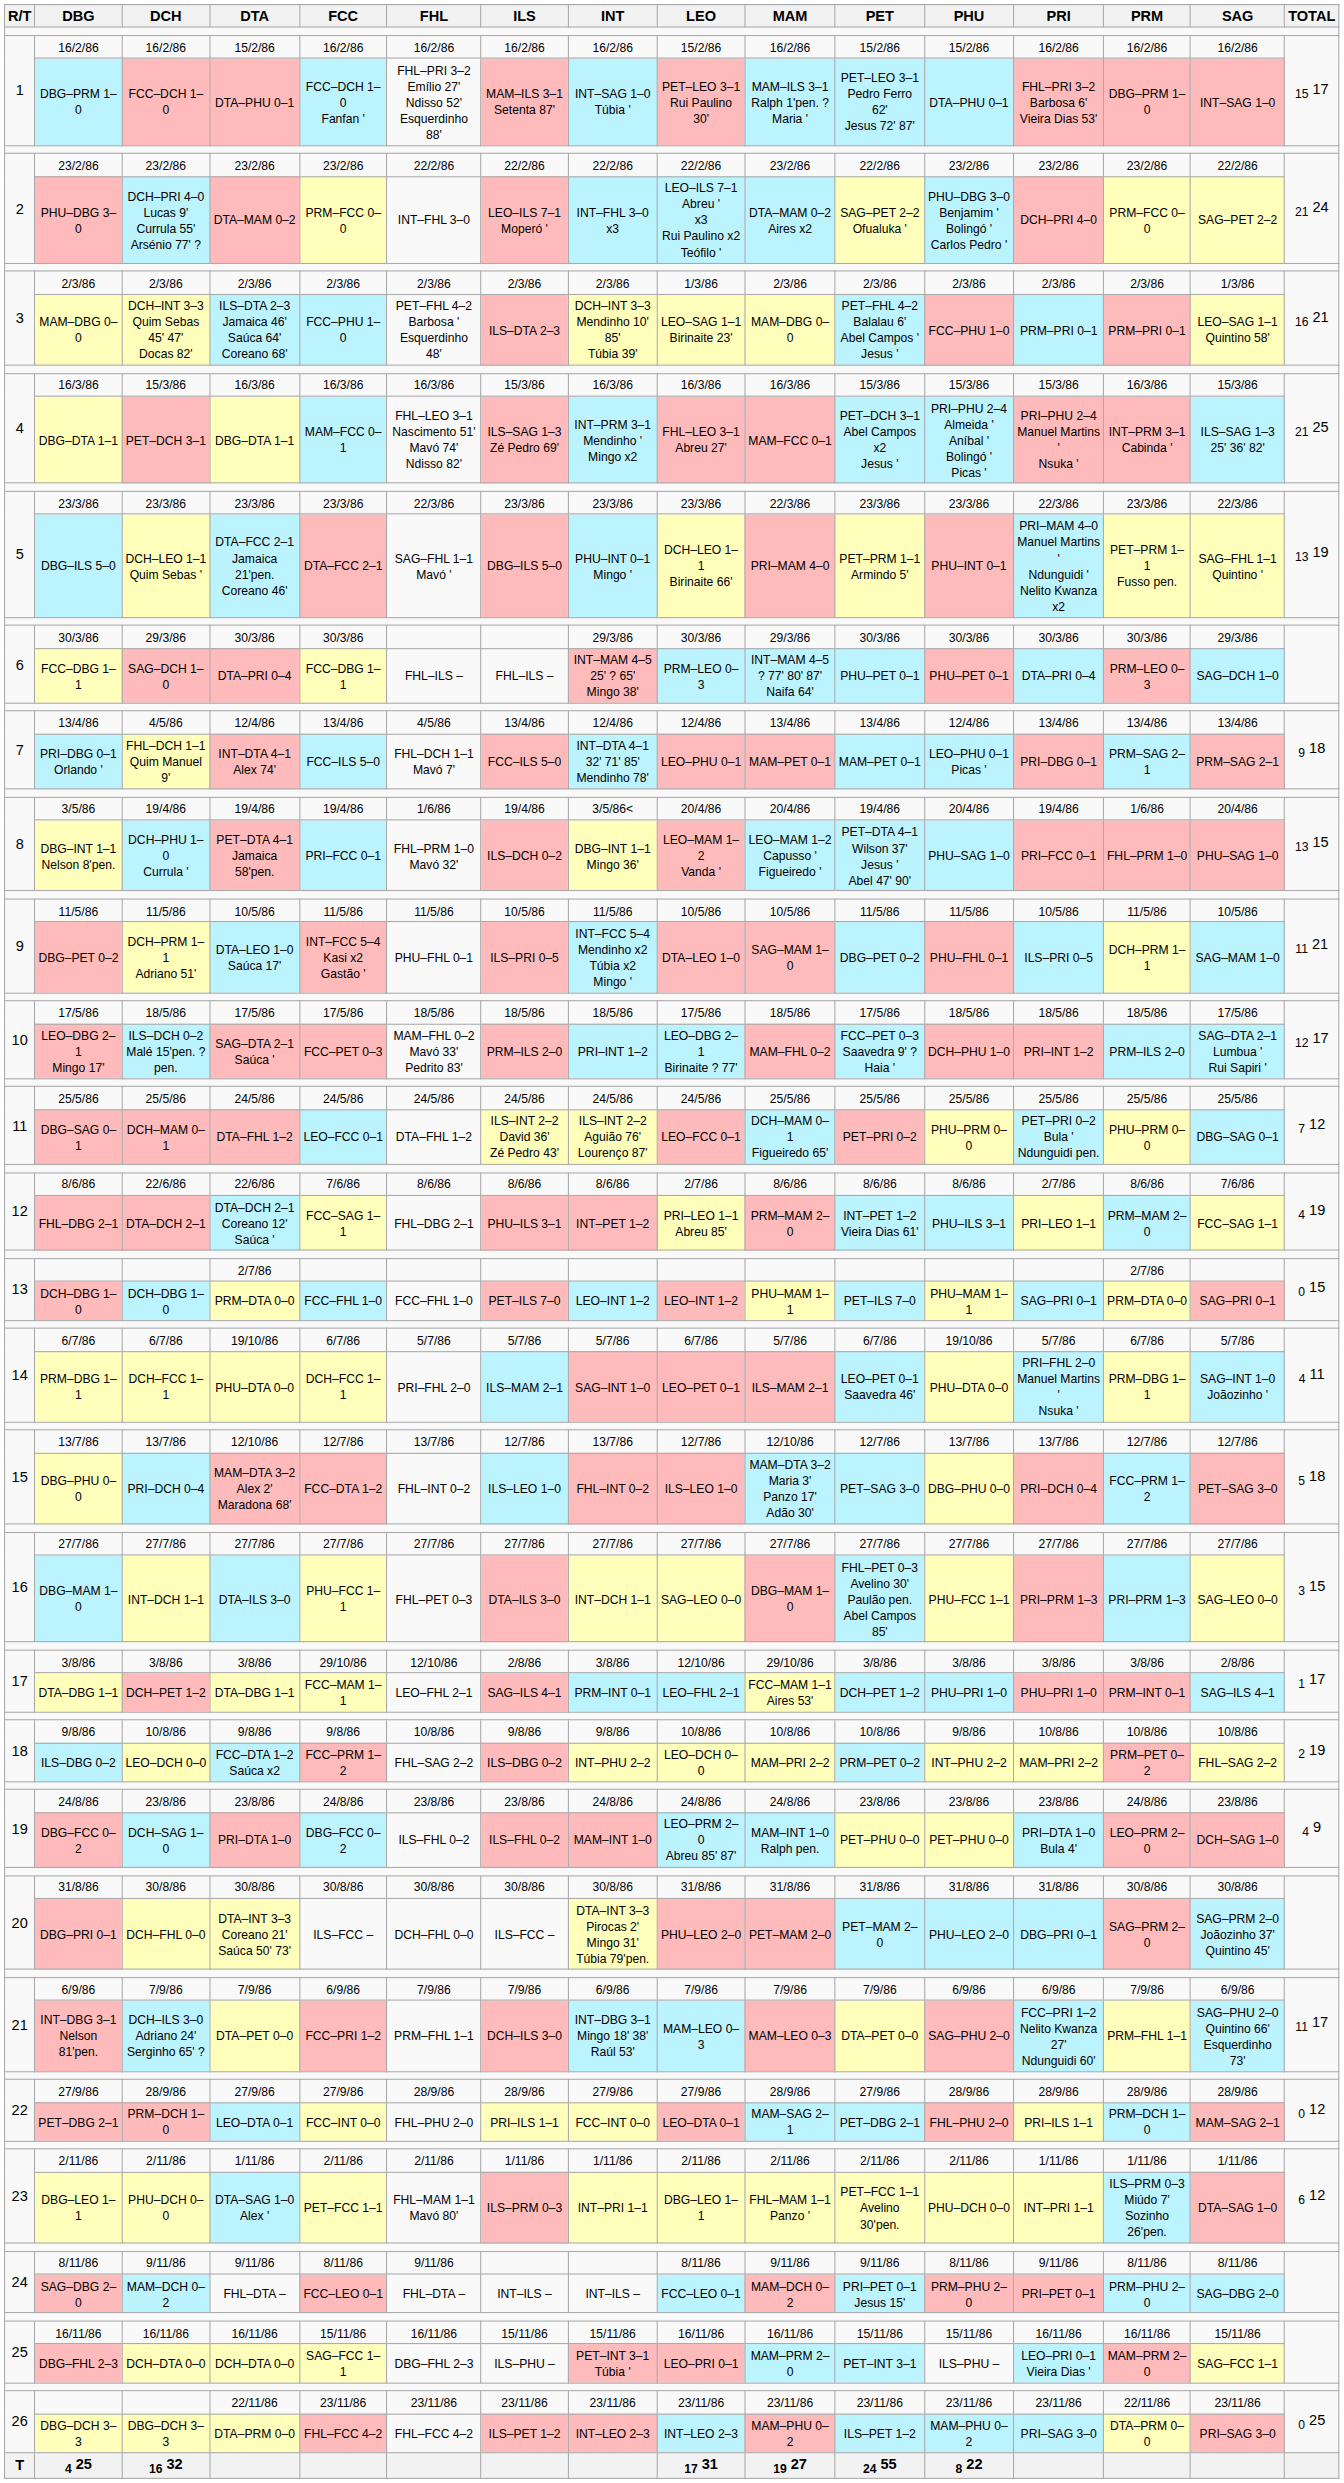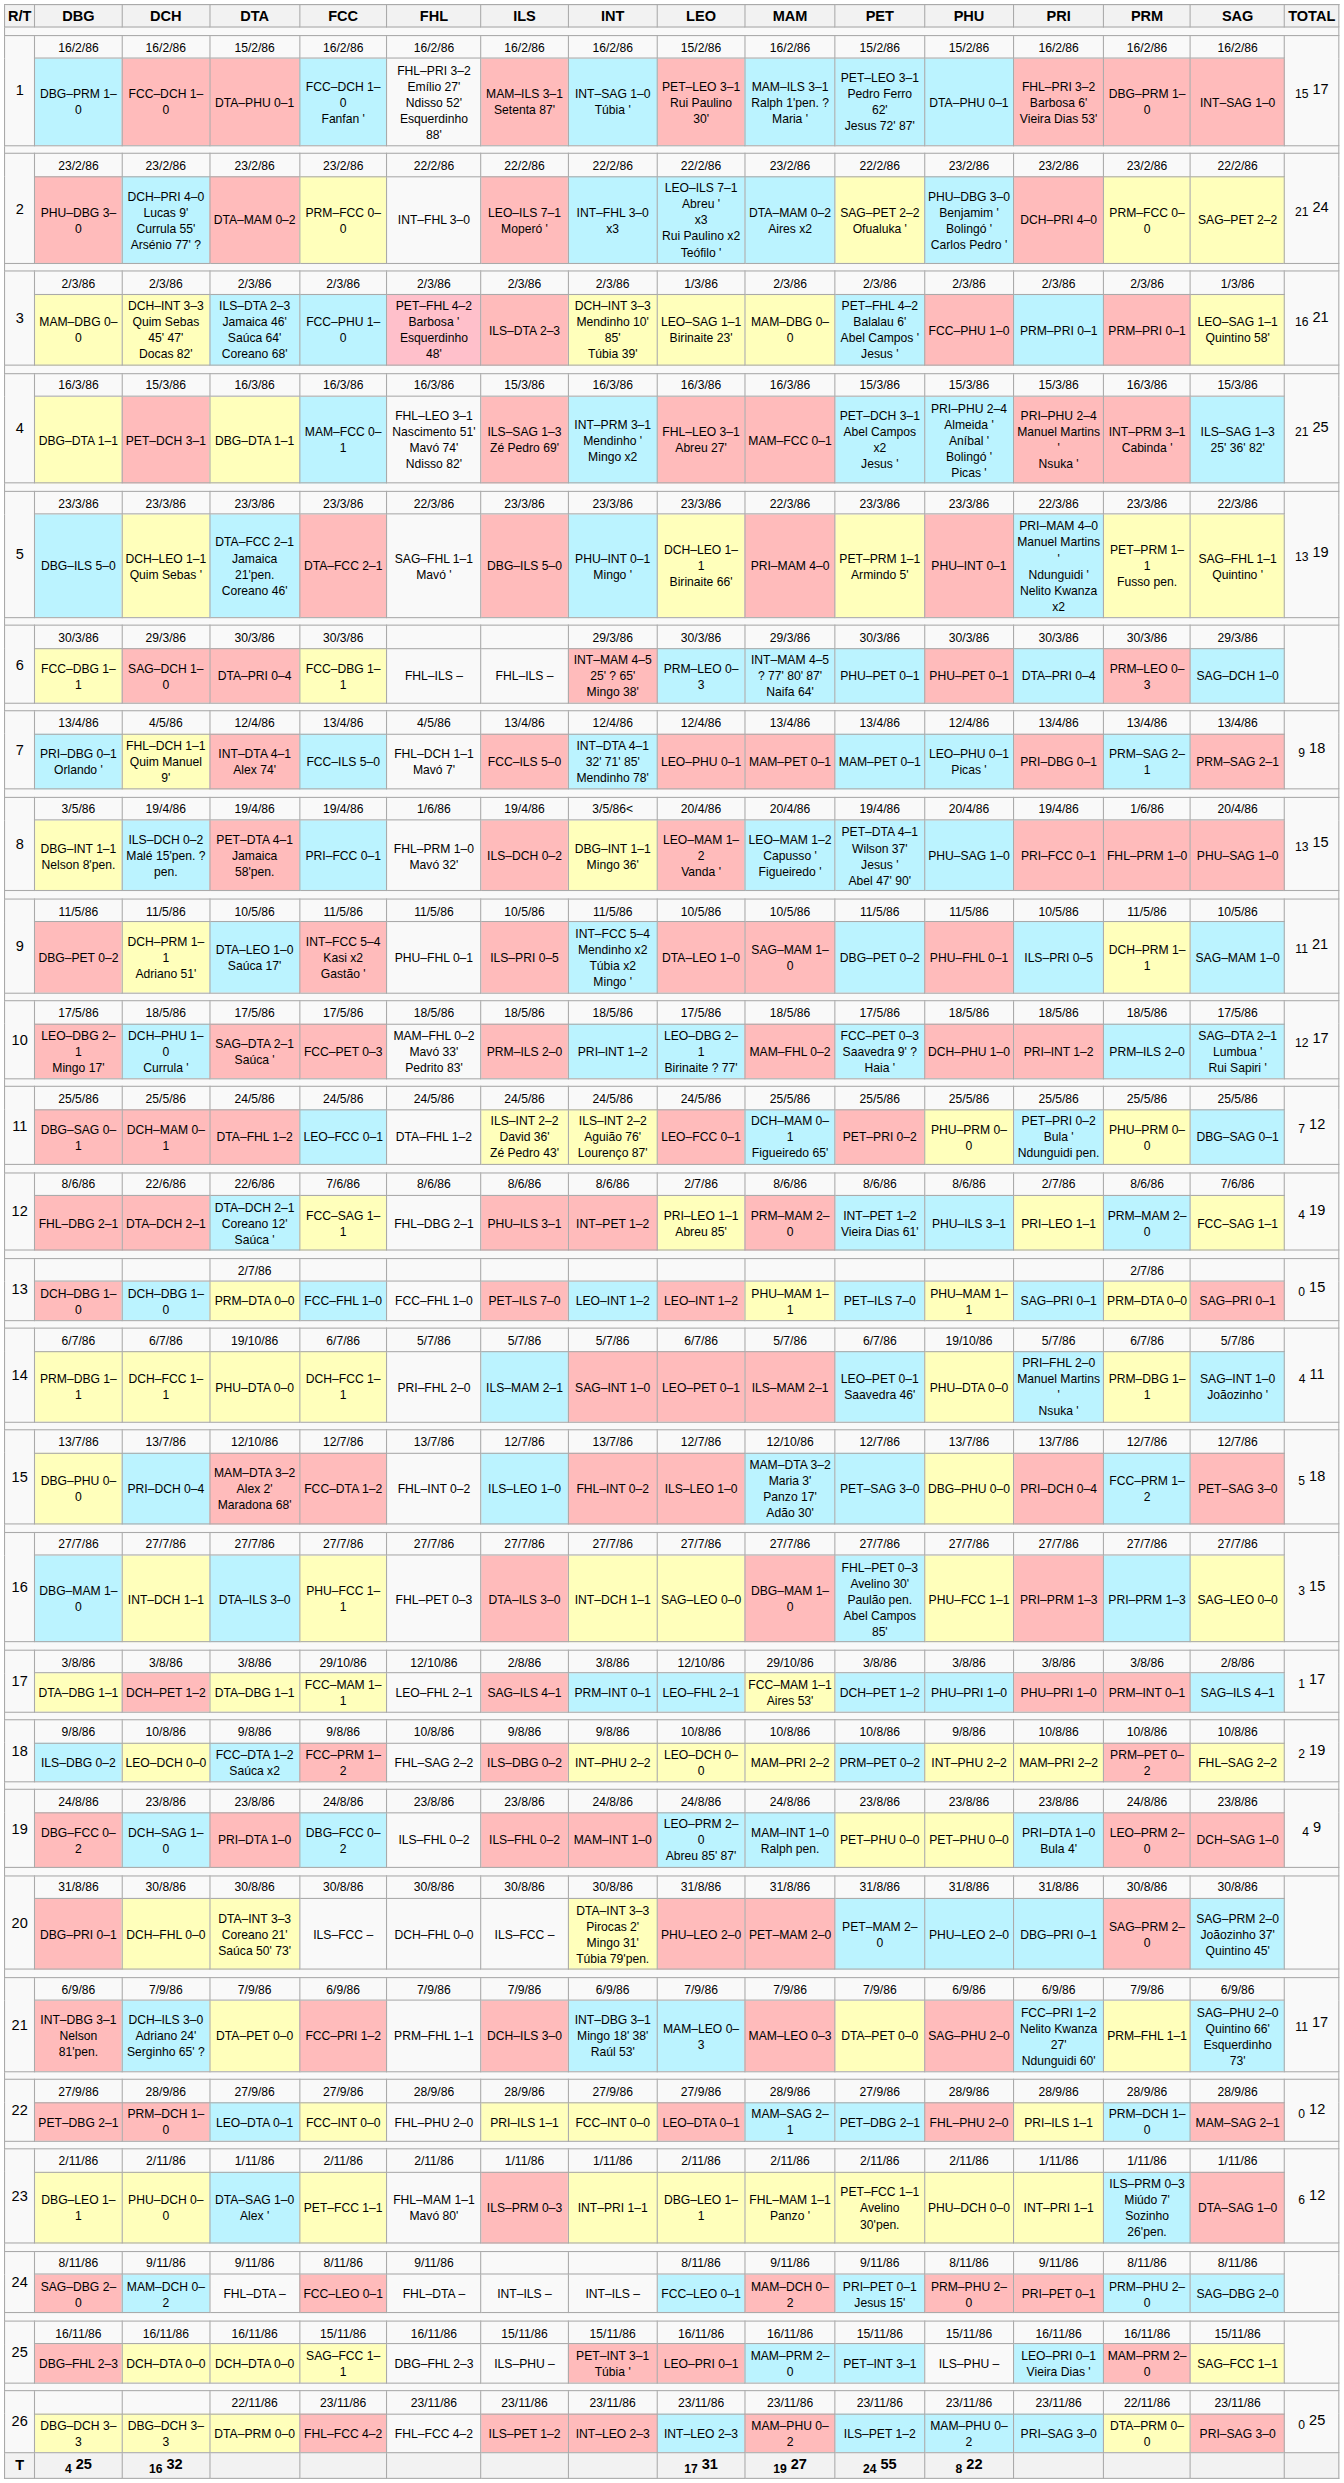(434, 330) no background -> (434, 330) pink background
(166, 856) DCH–PHU 1–0 Currula ' -> (166, 856) ILS–DCH 0–2 Malé 15'pen. ?pen.
(166, 1052) ILS–DCH 0–2 Malé 15'pen. ?pen. -> (166, 1052) DCH–PHU 1–0 Currula '
